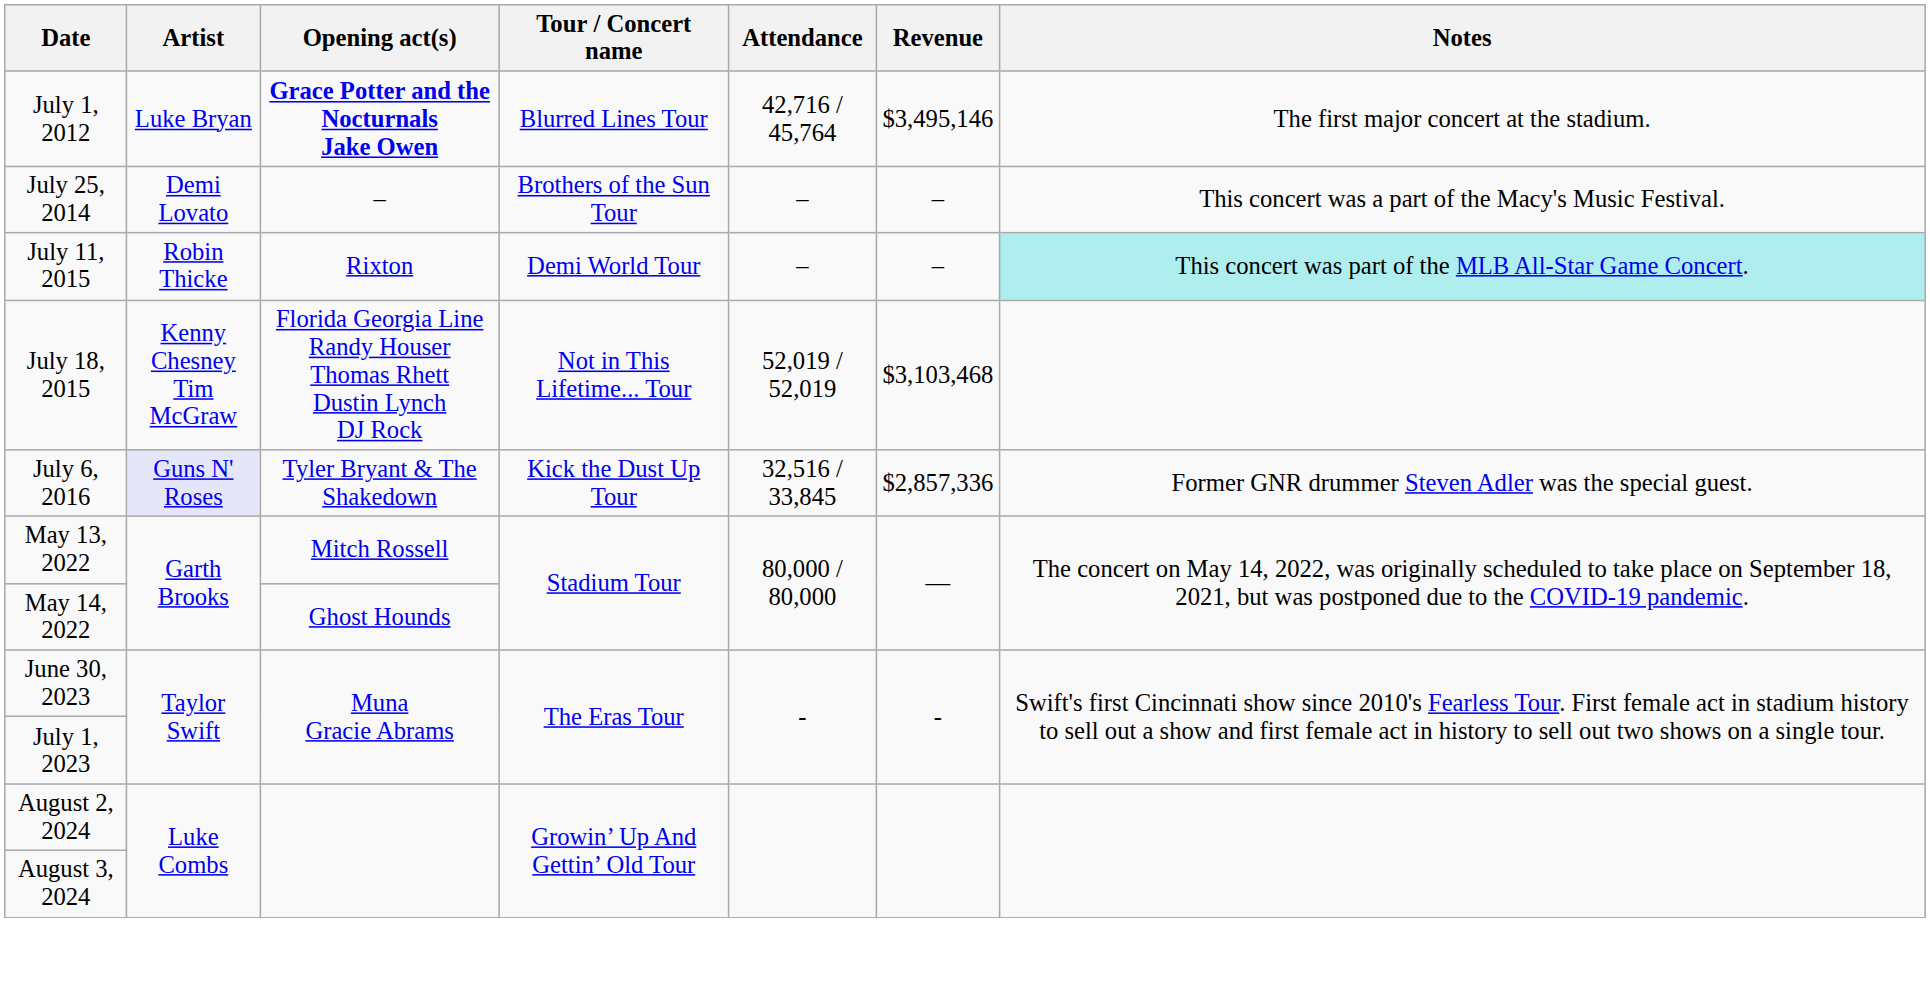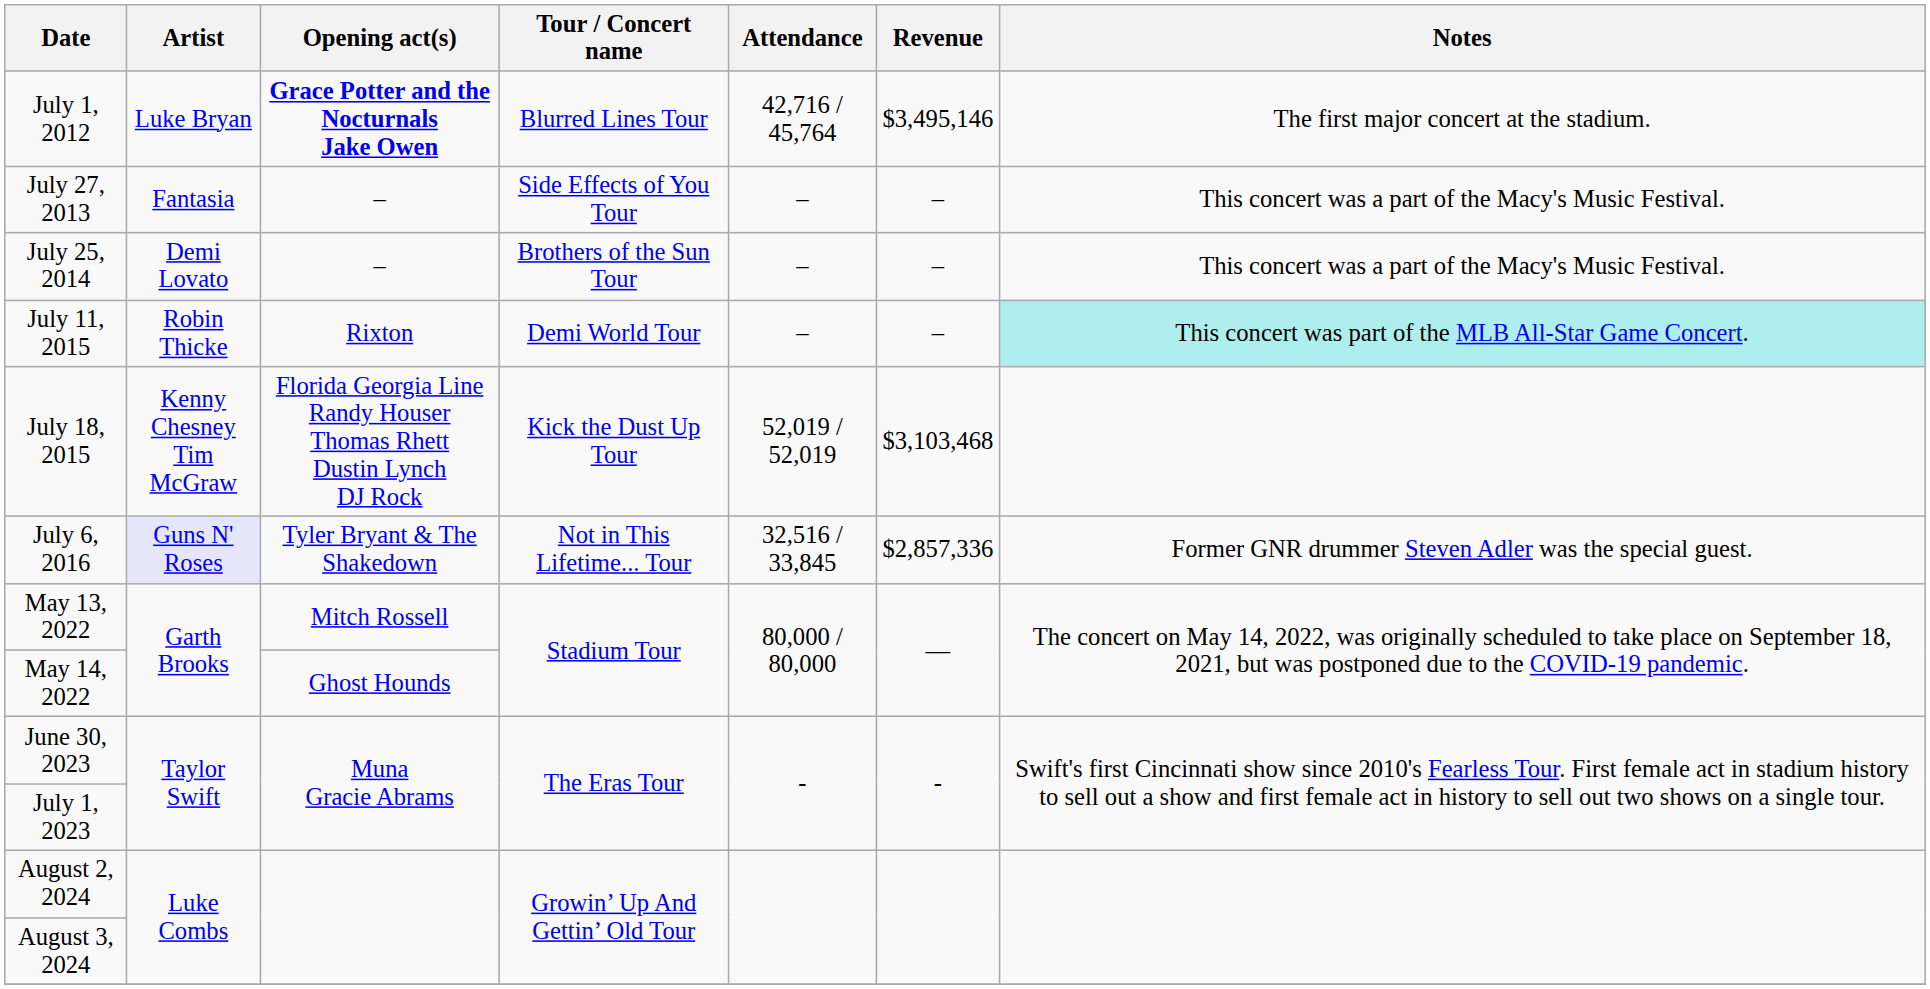+ row: (66, 199)
(614, 374) Not in This Lifetime... Tour -> (614, 441) Kick the Dust Up Tour
(614, 482) Kick the Dust Up Tour -> (614, 549) Not in This Lifetime... Tour
